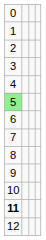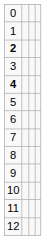(13, 48) normal -> (13, 48) bold
(13, 84) normal -> (13, 84) bold
(13, 102) lightgreen background -> (13, 102) no background
(13, 208) bold -> (13, 208) normal
